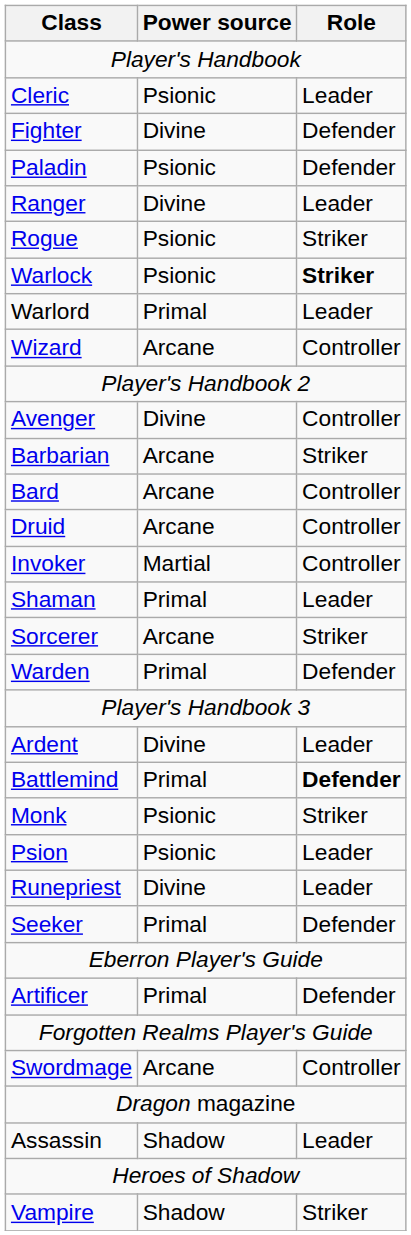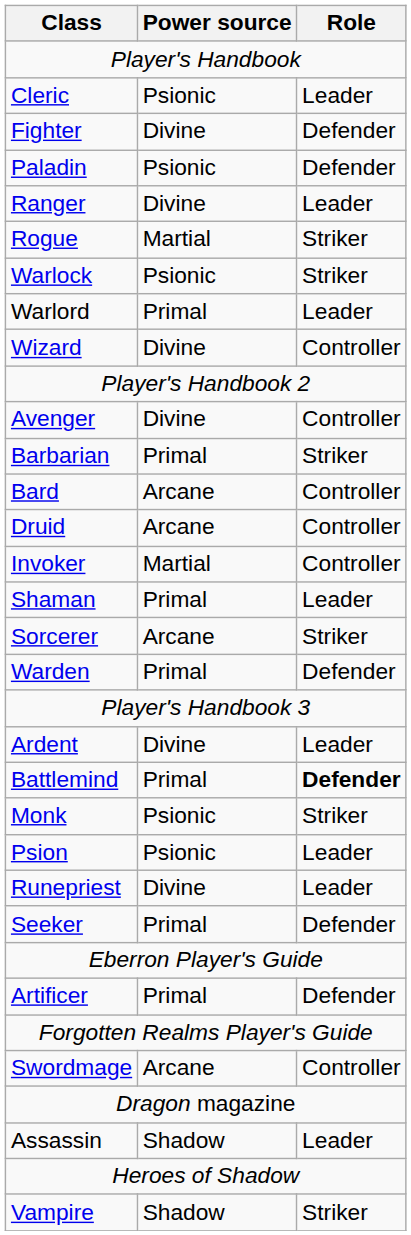(179, 239) Psionic -> (177, 239) Martial
(338, 275) bold -> (335, 275) normal
(179, 347) Arcane -> (174, 347) Divine
(179, 455) Arcane -> (175, 455) Primal
